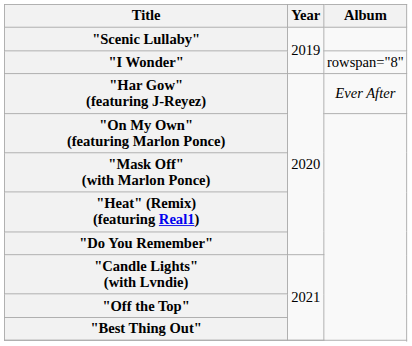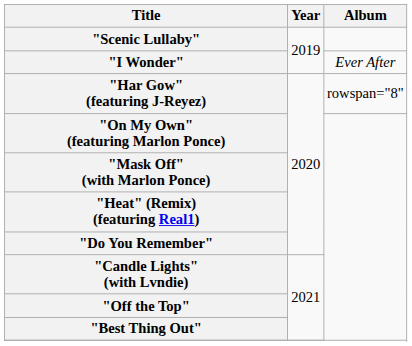(365, 62) rowspan="8" -> (365, 62) Ever After
(365, 93) Ever After -> (365, 93) rowspan="8"
